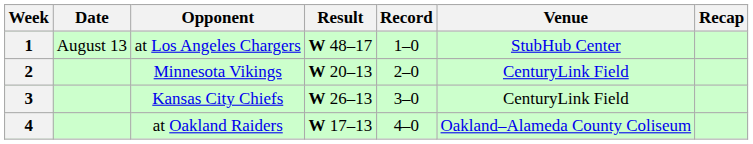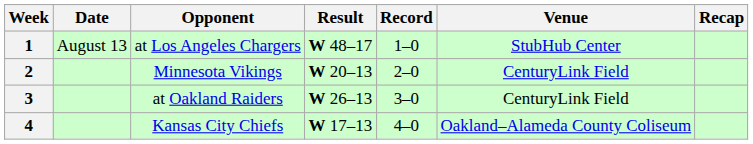(218, 98) Kansas City Chiefs -> (218, 98) at Oakland Raiders
(218, 125) at Oakland Raiders -> (218, 125) Kansas City Chiefs
